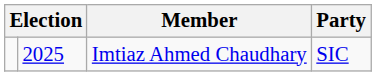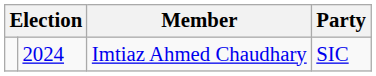(43, 53) 2025 -> (43, 53) 2024
